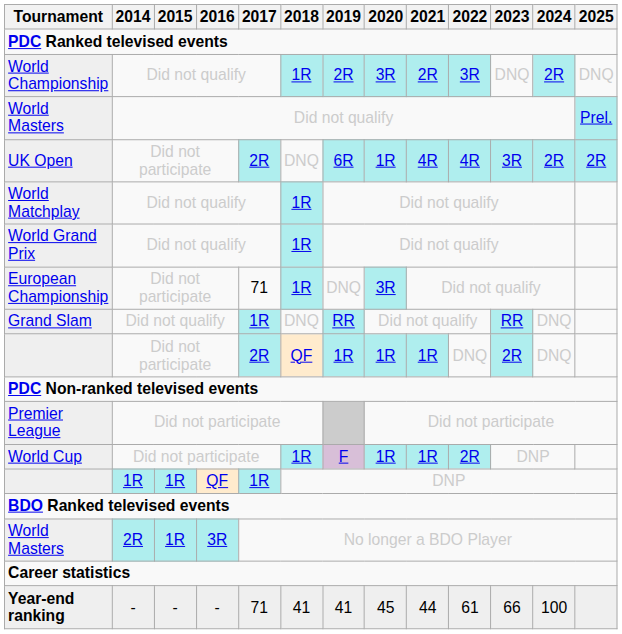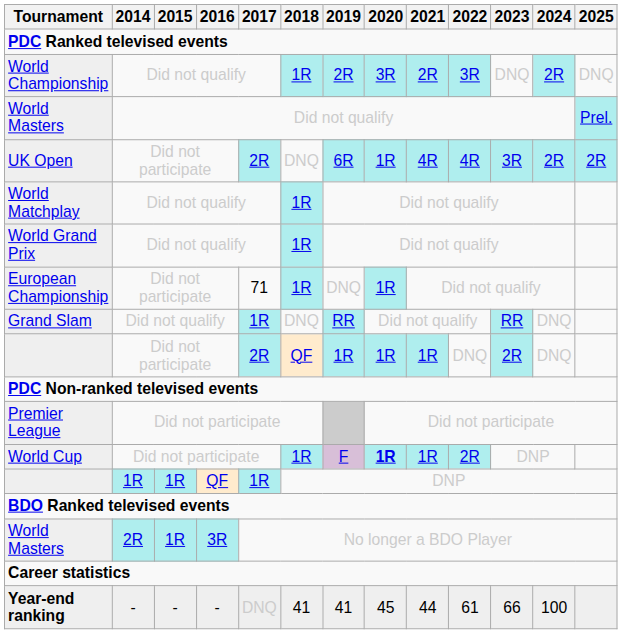(386, 288) 3R -> (386, 288) 1R
(386, 456) normal -> (386, 456) bold
(259, 607) 71 -> (259, 607) DNQ
